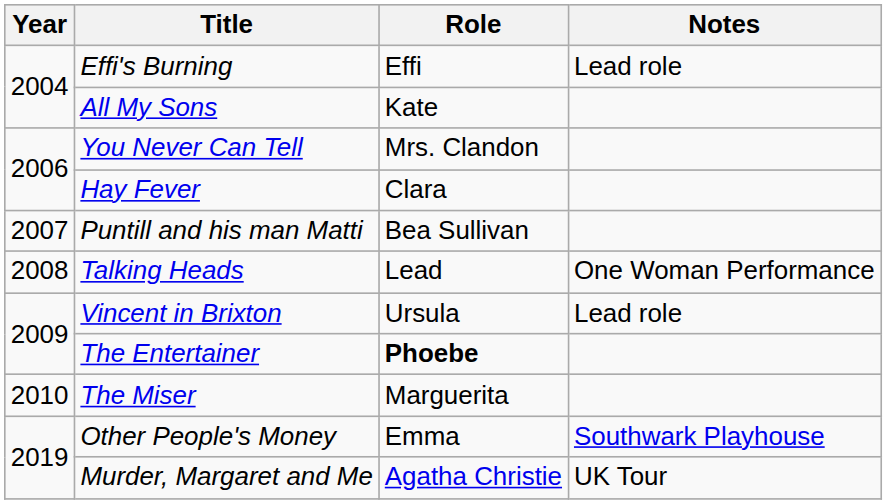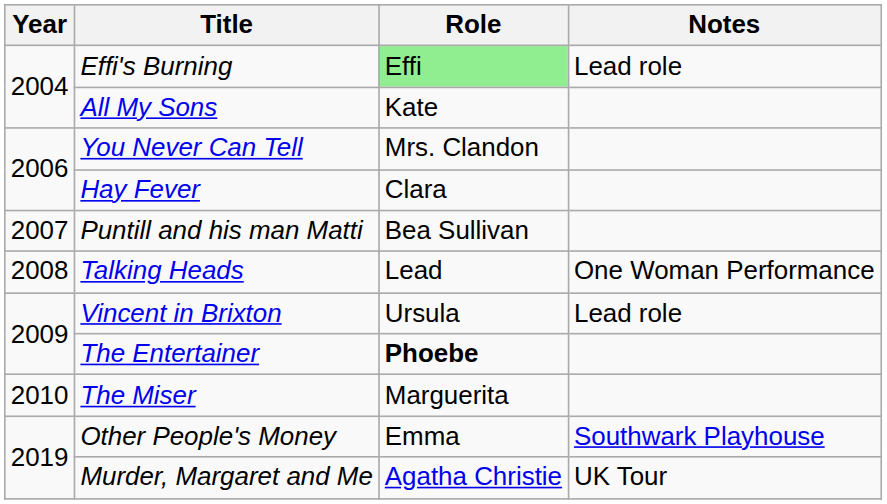(403, 66) no background -> (403, 66) lightgreen background
